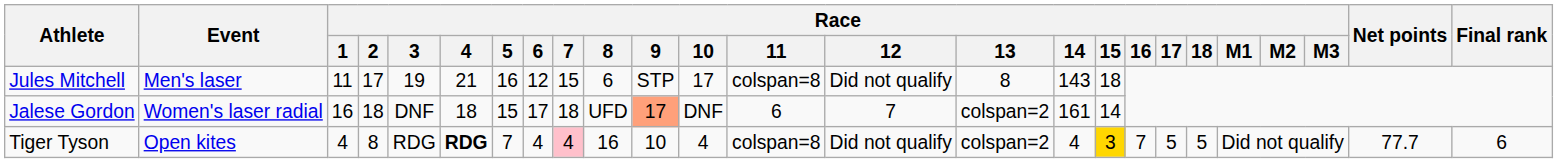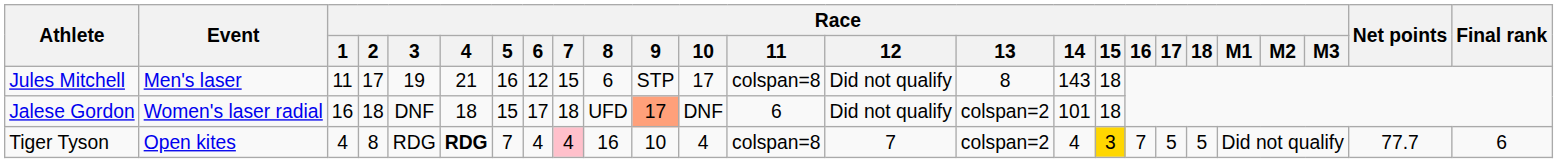(891, 112) 7 -> (891, 112) Did not qualify
(1074, 112) 161 -> (1074, 112) 101
(1110, 112) 14 -> (1110, 112) 18
(891, 142) Did not qualify -> (891, 142) 7
